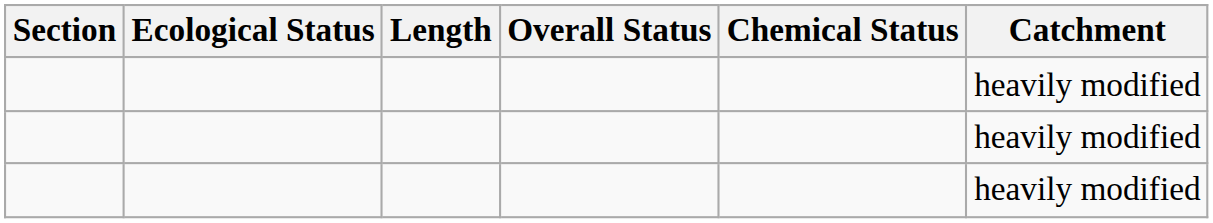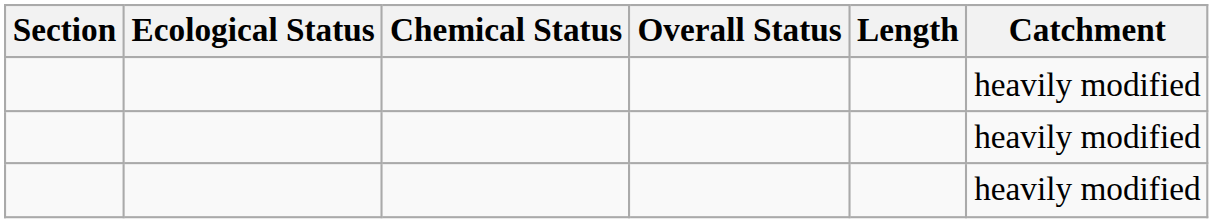columns swapped: (843, 30) <-> (441, 30)
